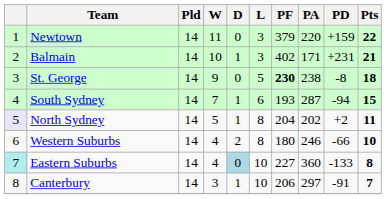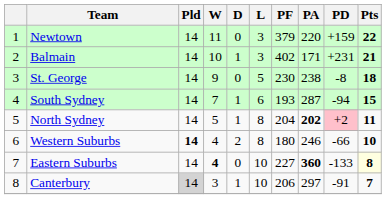(285, 78) bold -> (285, 78) normal
(16, 120) lavender background -> (16, 120) no background
(311, 120) normal -> (311, 120) bold
(341, 120) no background -> (341, 120) pink background
(191, 141) normal -> (191, 141) bold
(16, 162) paleturquoise background -> (16, 162) no background
(215, 162) normal -> (215, 162) bold
(238, 162) lightblue background -> (238, 162) no background
(311, 162) normal -> (311, 162) bold
(370, 162) no background -> (370, 162) lightyellow background
(191, 183) no background -> (191, 183) lightgrey background
